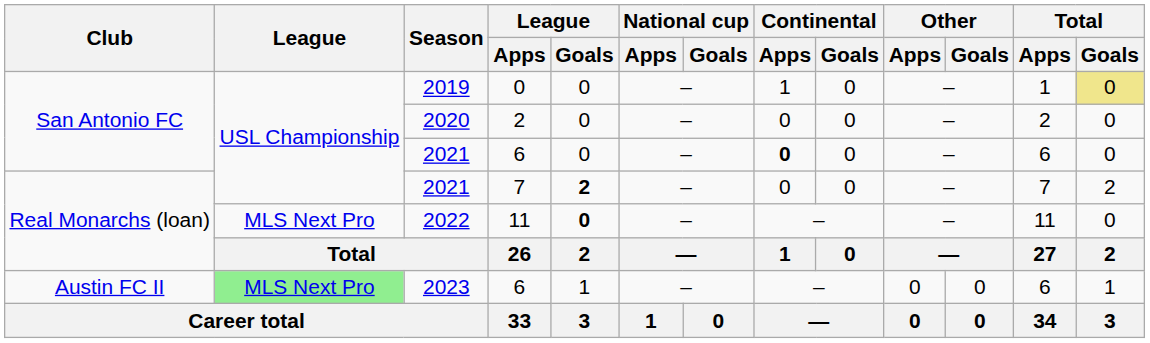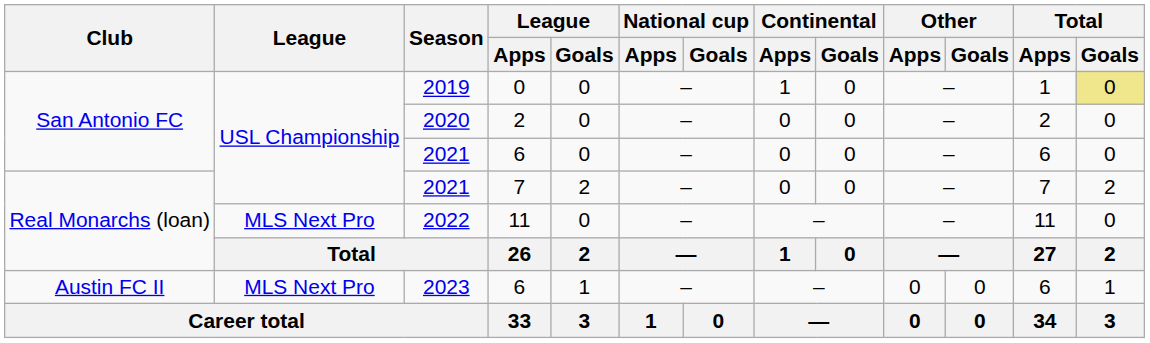(785, 154) bold -> (785, 154) normal
(584, 187) bold -> (584, 187) normal
(584, 220) bold -> (584, 220) normal
(309, 287) lightgreen background -> (309, 287) no background
